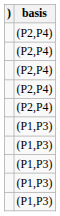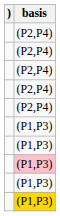(34, 164) no background -> (34, 164) pink background
(34, 201) no background -> (34, 201) gold background
